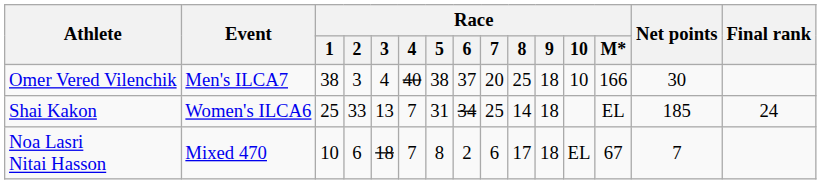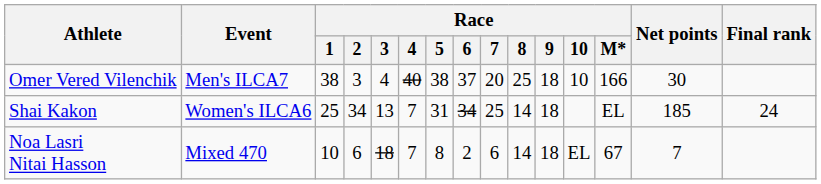(357, 111) 33 -> (357, 111) 34
(522, 153) 17 -> (522, 153) 14
